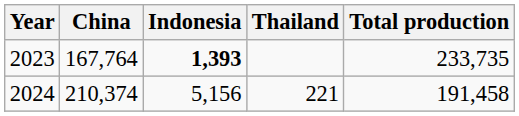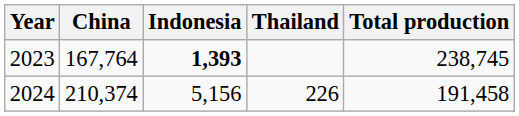(473, 57) 233,735 -> (473, 57) 238,745
(322, 93) 221 -> (322, 93) 226
